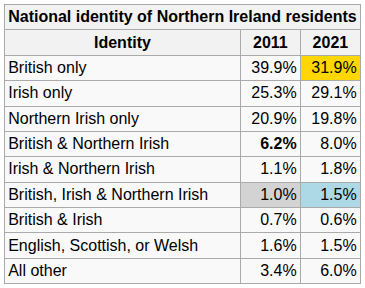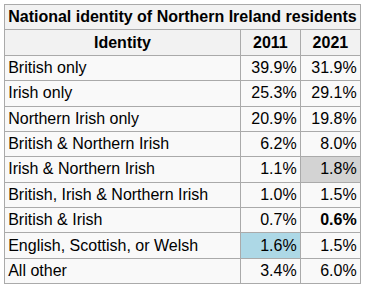(334, 67) gold background -> (334, 67) no background
(278, 144) bold -> (278, 144) normal
(338, 169) no background -> (338, 169) lightgrey background
(278, 194) lightgrey background -> (278, 194) no background
(338, 194) lightblue background -> (338, 194) no background
(338, 220) normal -> (338, 220) bold
(278, 245) no background -> (278, 245) lightblue background
